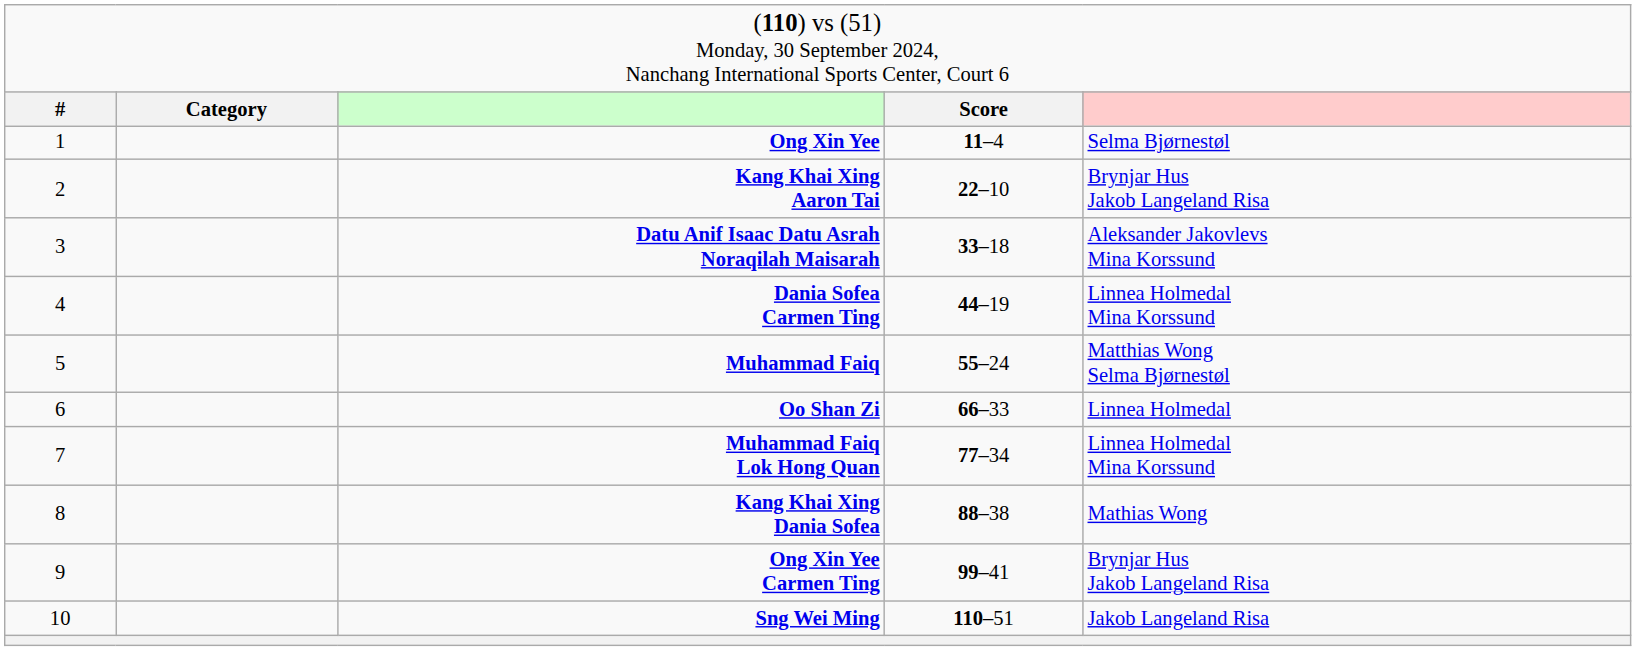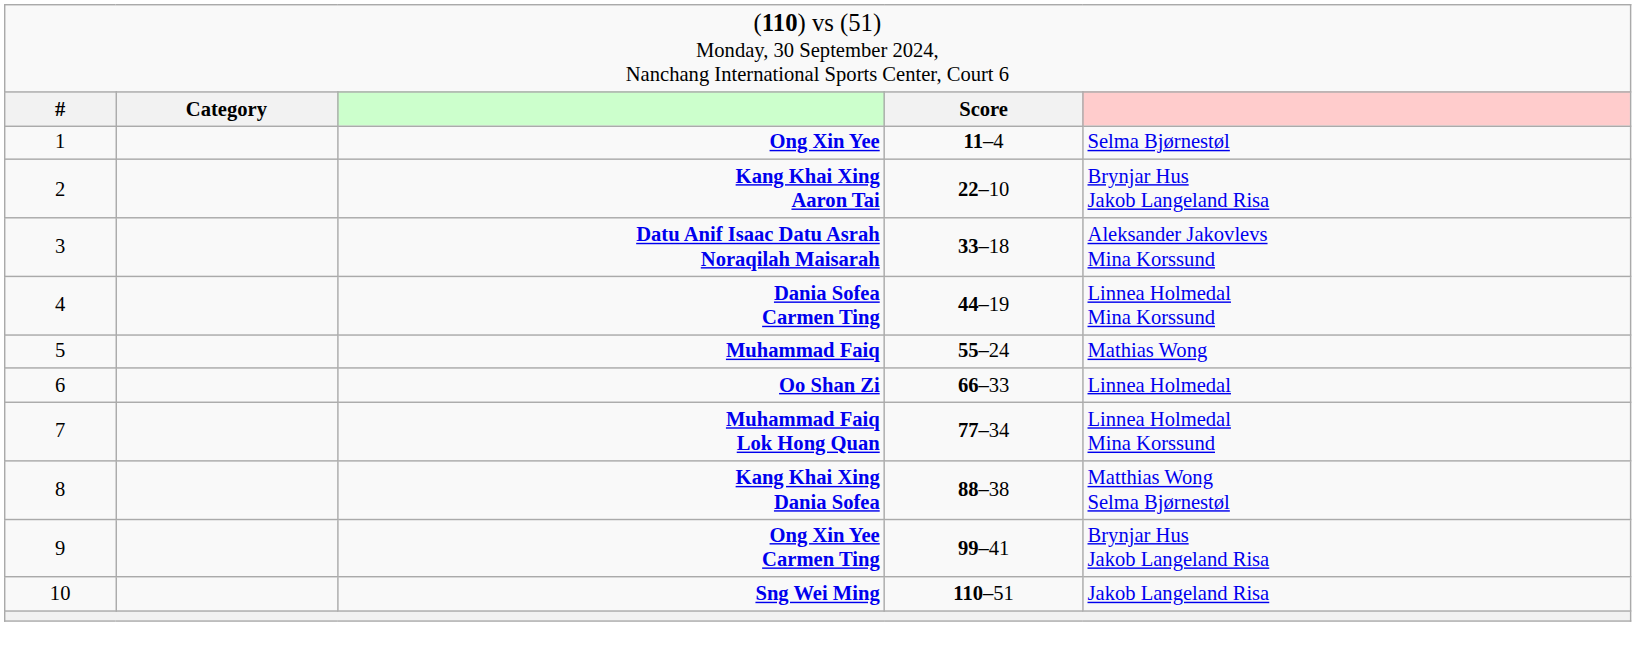(1159, 363) Matthias Wong Selma Bjørnestøl -> (1147, 351) Mathias Wong
(1147, 514) Mathias Wong -> (1159, 489) Matthias Wong Selma Bjørnestøl
